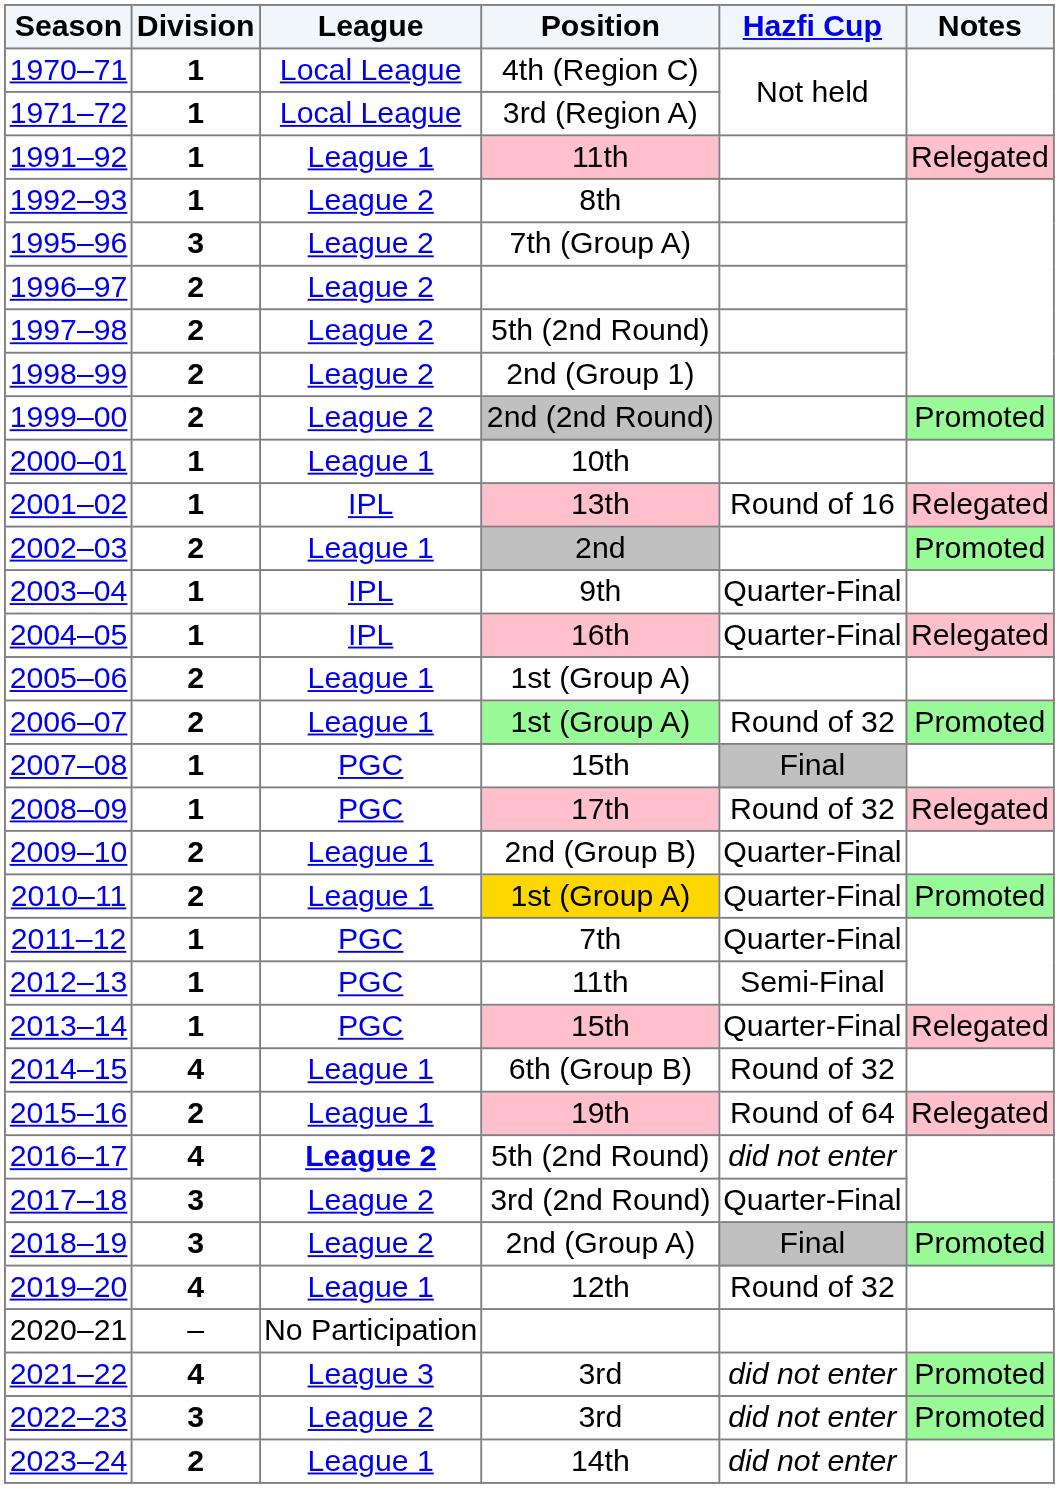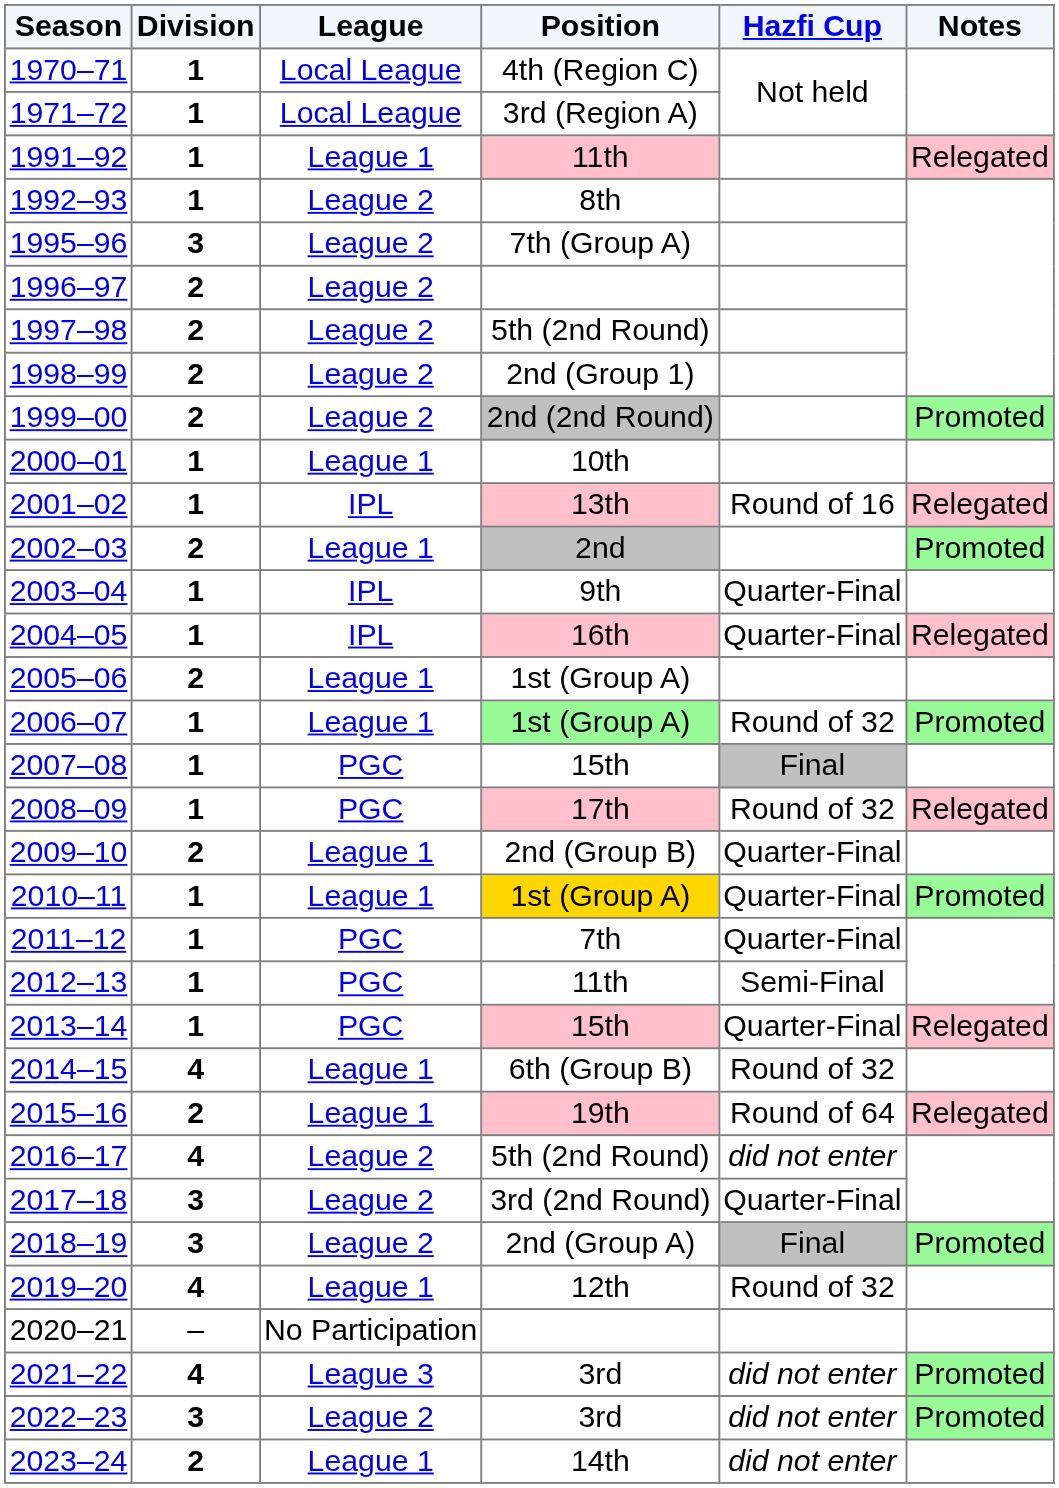(196, 721) 2 -> (196, 721) 1
(196, 895) 2 -> (196, 895) 1
(371, 1156) bold -> (371, 1156) normal
